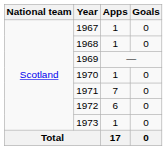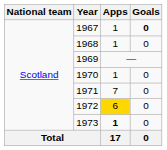(146, 28) normal -> (146, 28) bold
(115, 106) no background -> (115, 106) gold background
(115, 122) normal -> (115, 122) bold
